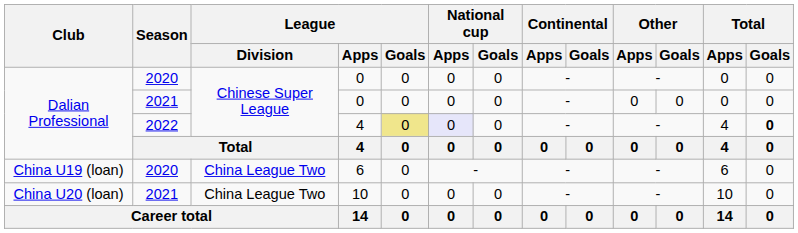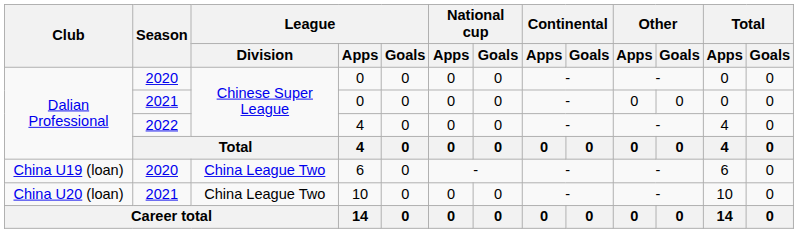(405, 124) khaki background -> (405, 124) no background
(451, 124) lavender background -> (451, 124) no background
(770, 124) bold -> (770, 124) normal
